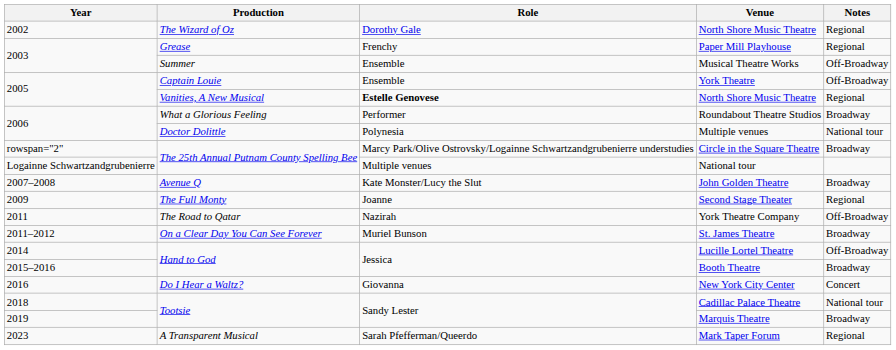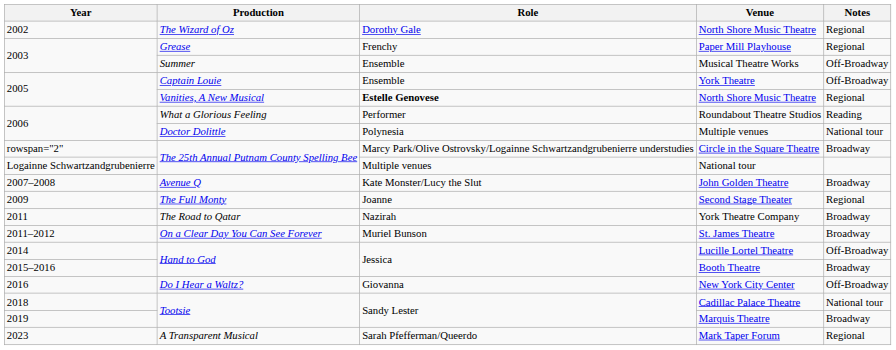(848, 115) Broadway -> (844, 115) Reading
(857, 217) Off-Broadway -> (848, 217) Broadway
(843, 285) Concert -> (857, 285) Off-Broadway
